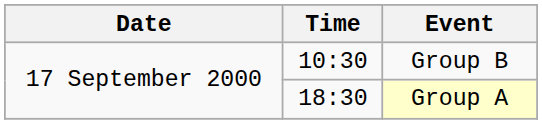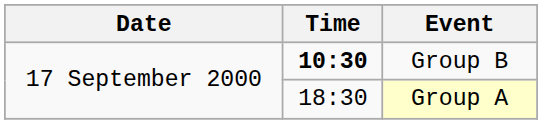(333, 61) normal -> (333, 61) bold
